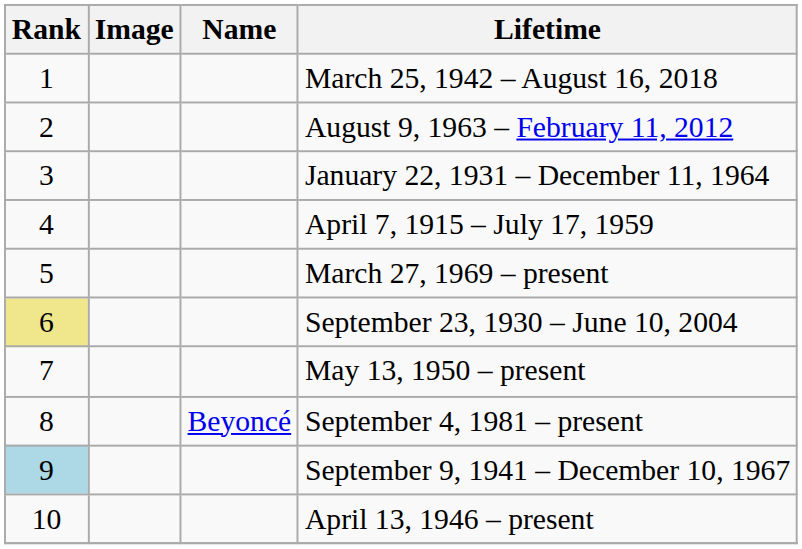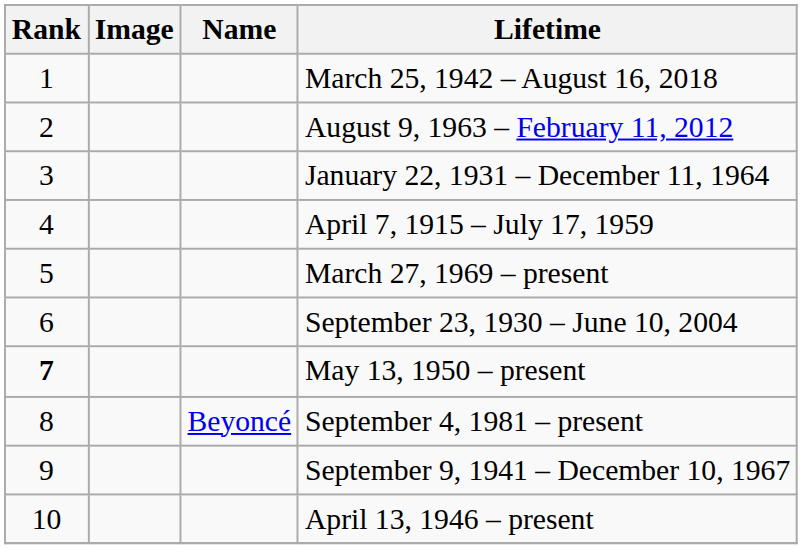(46, 322) khaki background -> (46, 322) no background
(46, 371) normal -> (46, 371) bold
(46, 468) lightblue background -> (46, 468) no background
